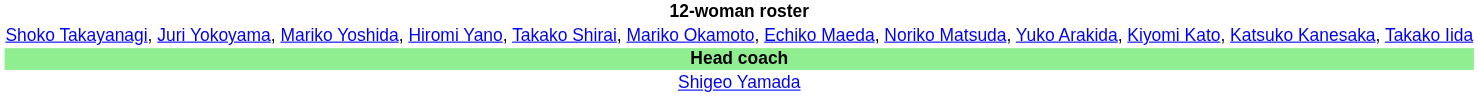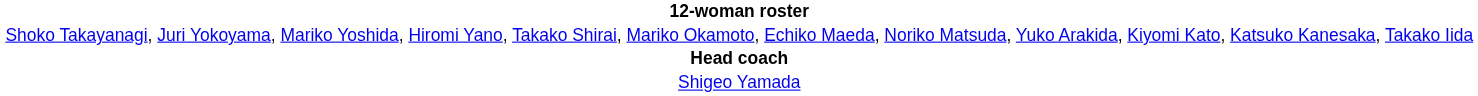(739, 58) lightgreen background -> (739, 58) no background
